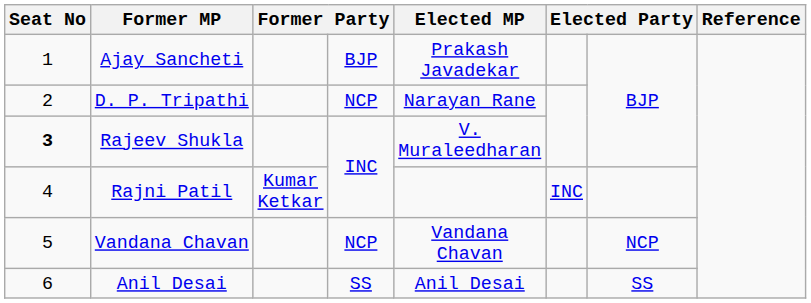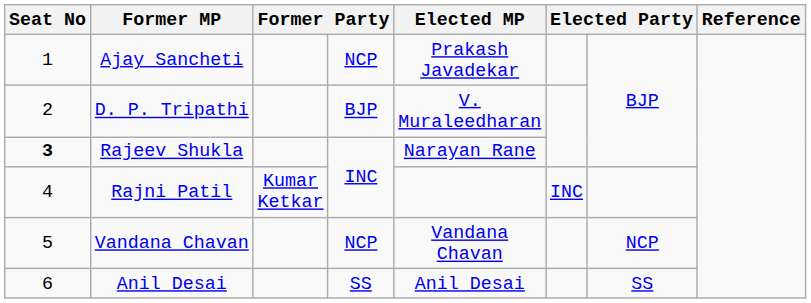(361, 60) BJP -> (361, 60) NCP
(361, 101) NCP -> (361, 111) BJP
(470, 101) Narayan Rane -> (470, 111) V. Muraleedharan
(470, 141) V. Muraleedharan -> (470, 152) Narayan Rane
